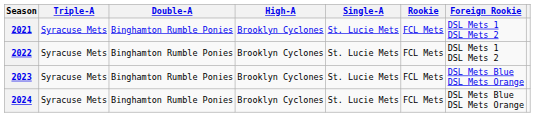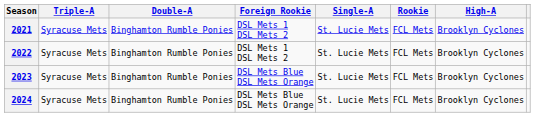columns swapped: (280, 11) <-> (486, 11)
